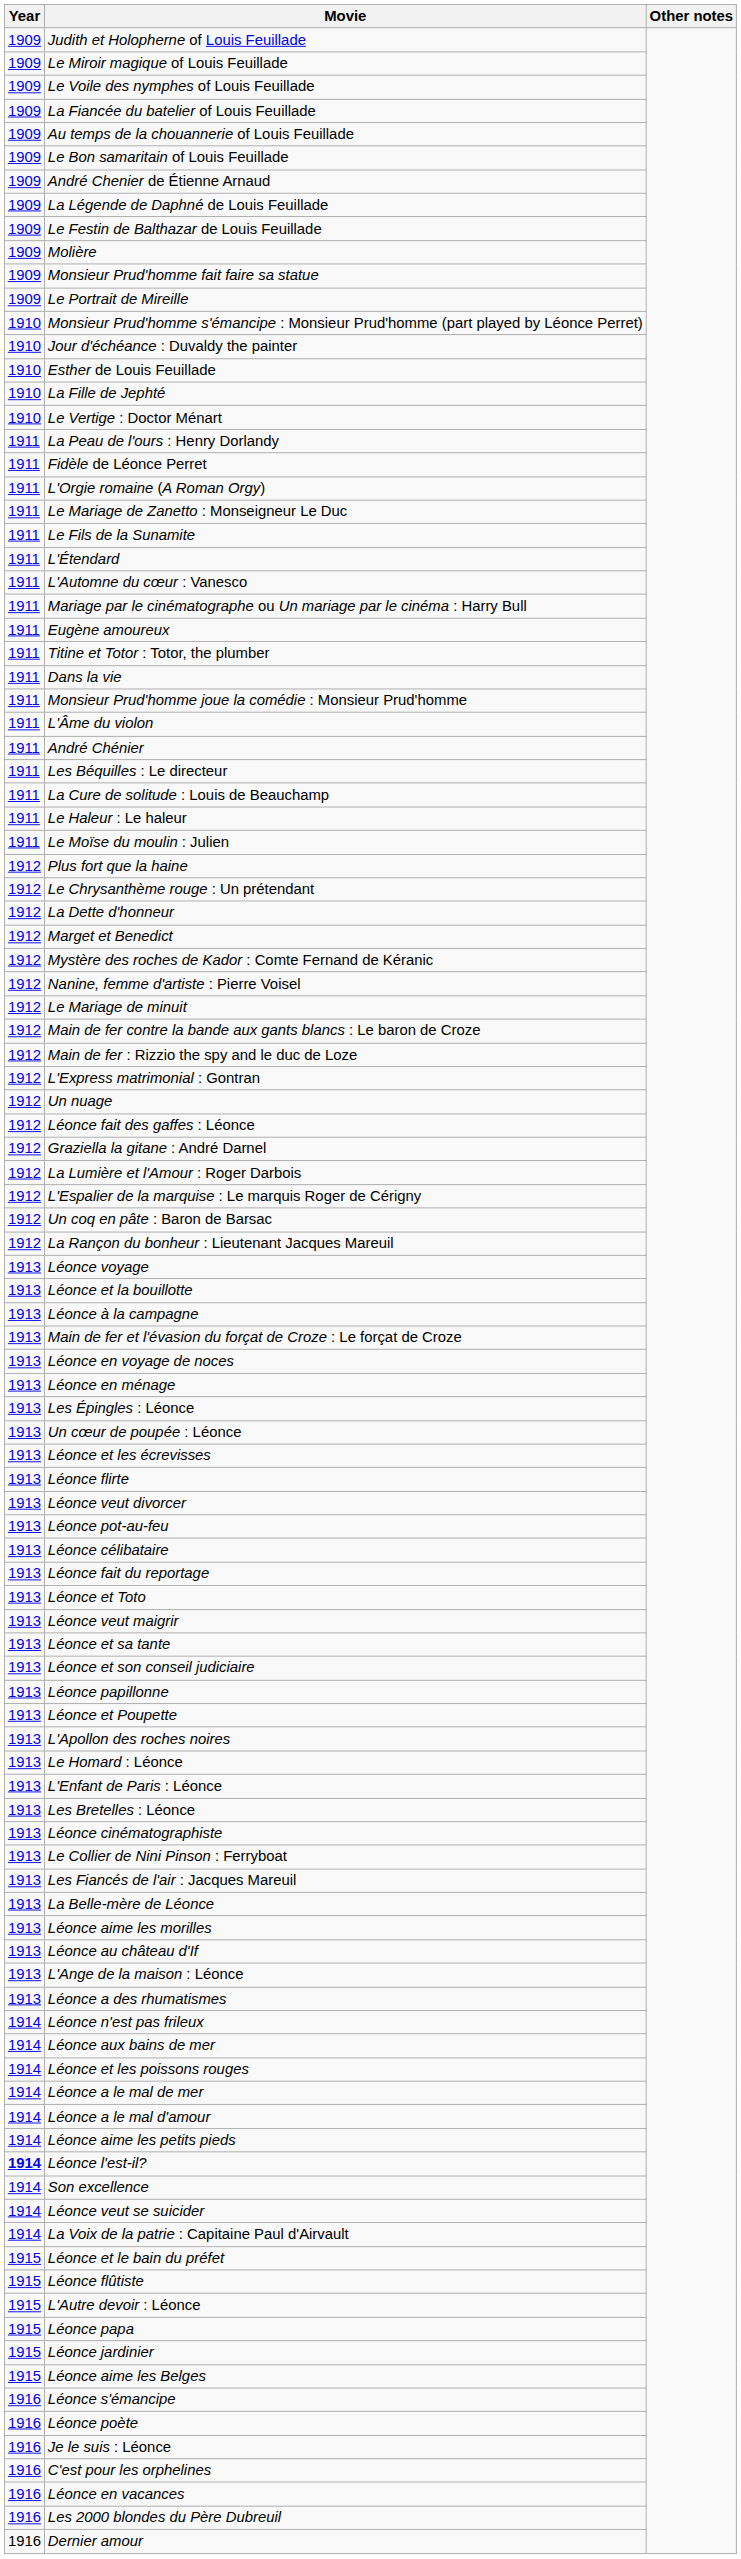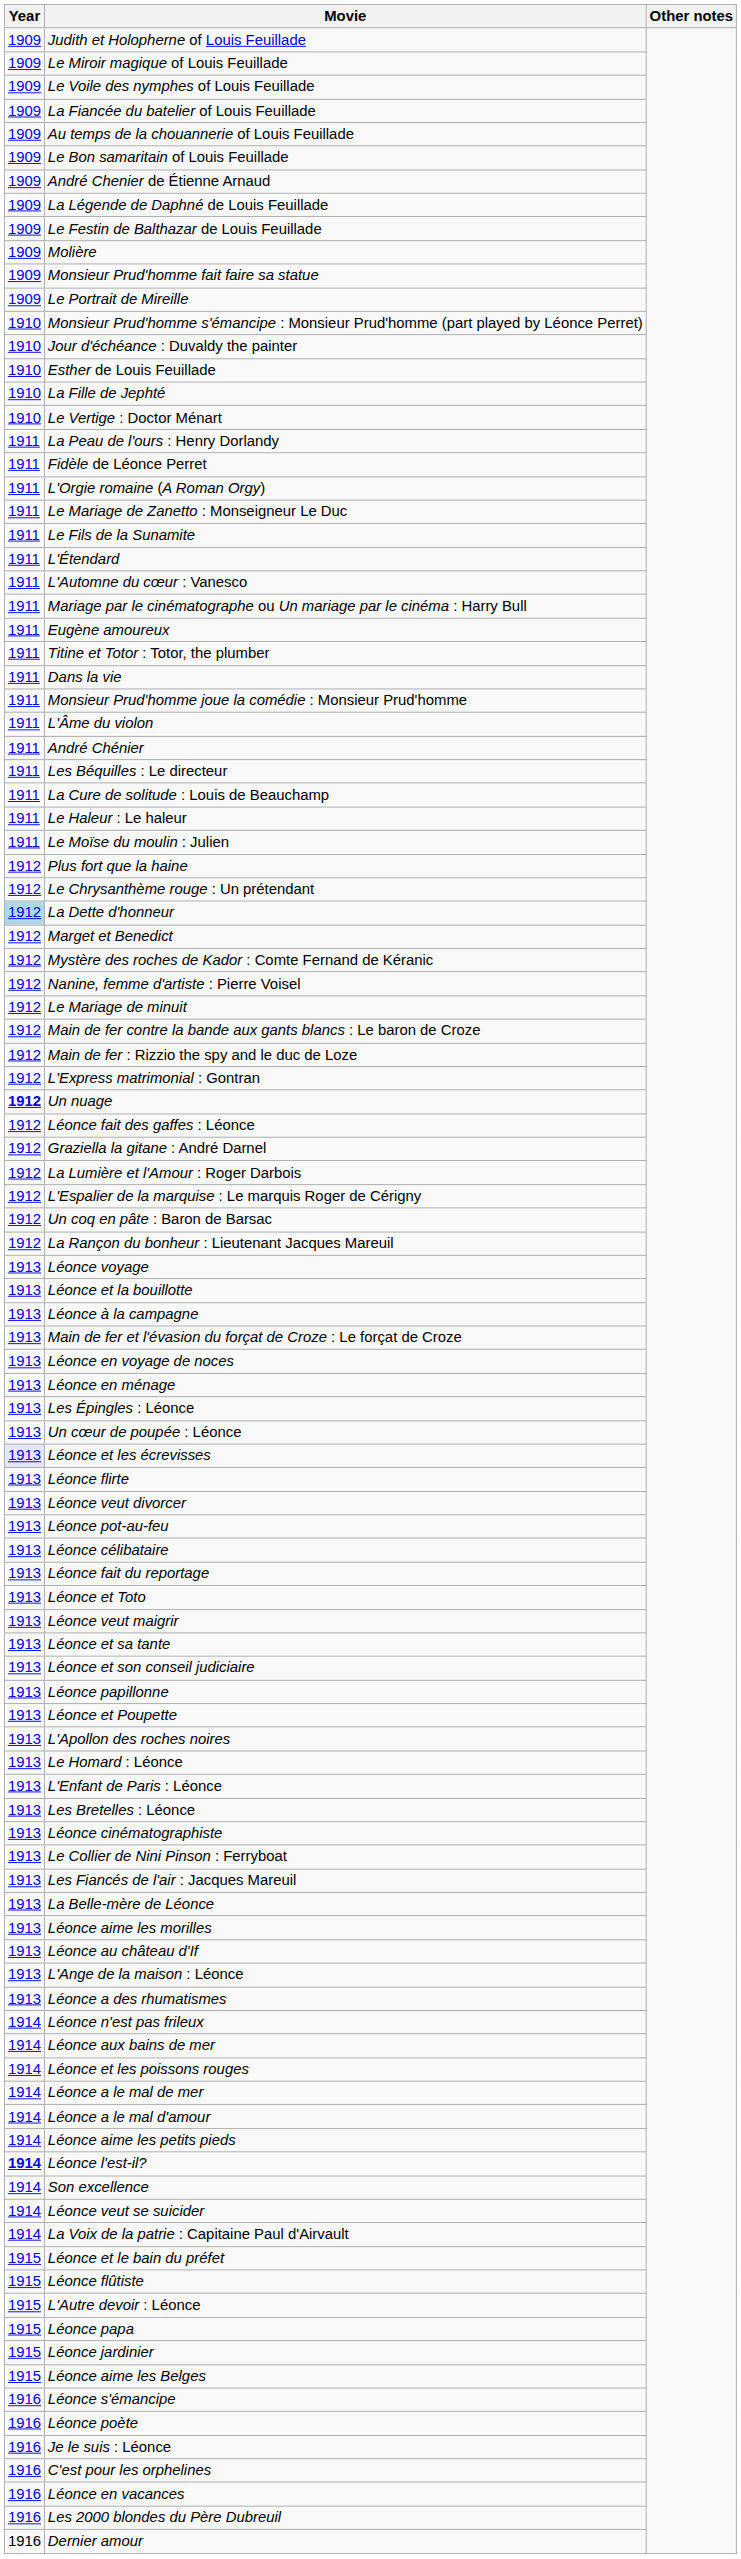(24, 913) no background -> (24, 913) lightblue background
(24, 1101) normal -> (24, 1101) bold
(24, 1455) no background -> (24, 1455) lavender background
